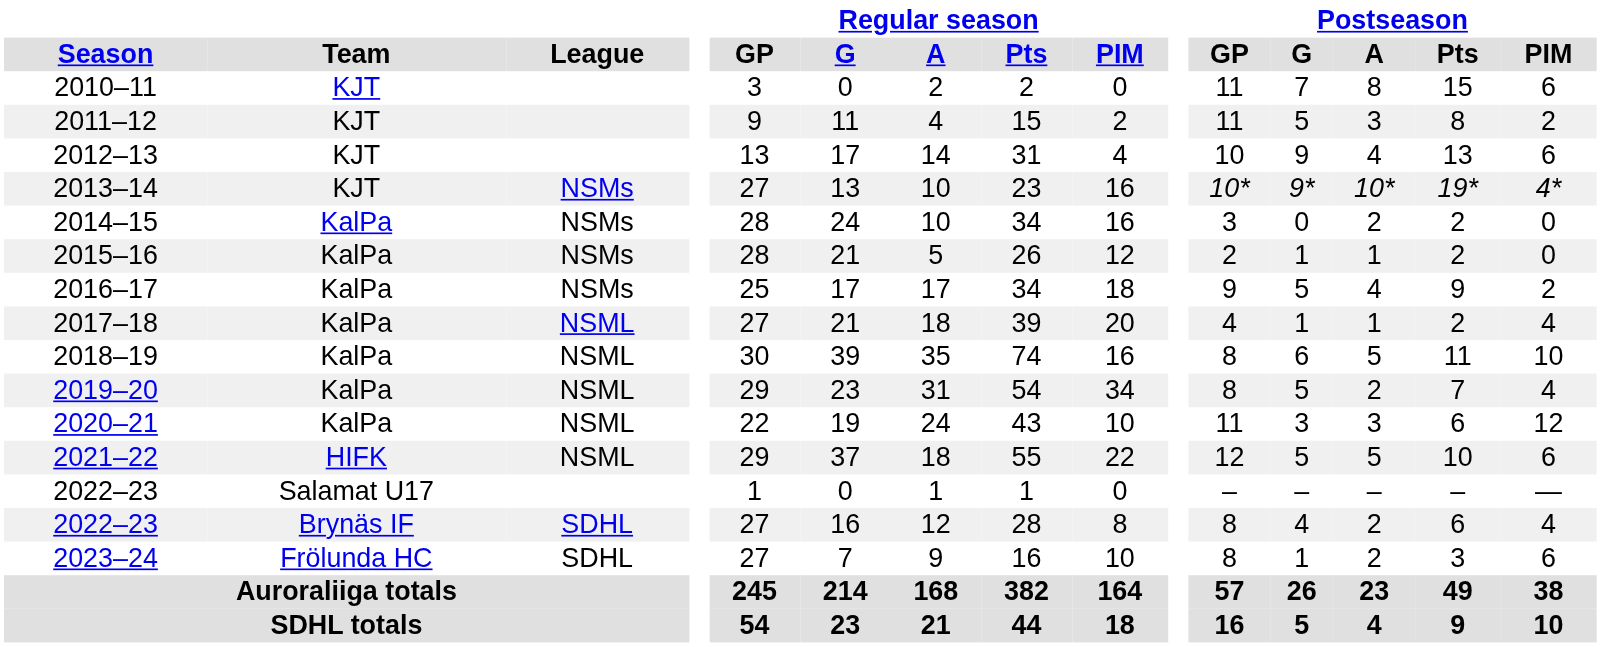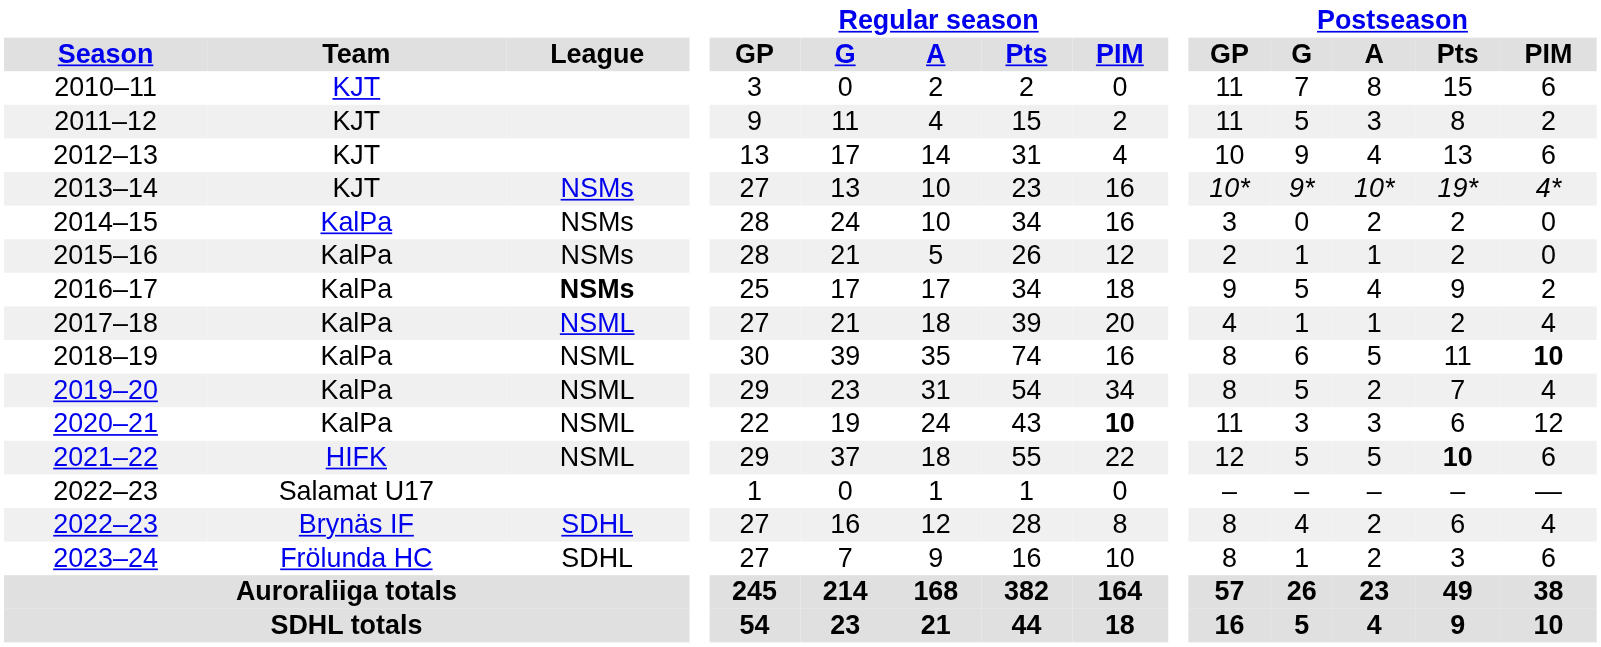(597, 289) normal -> (597, 289) bold
(1548, 356) normal -> (1548, 356) bold
(1120, 423) normal -> (1120, 423) bold
(1458, 457) normal -> (1458, 457) bold
